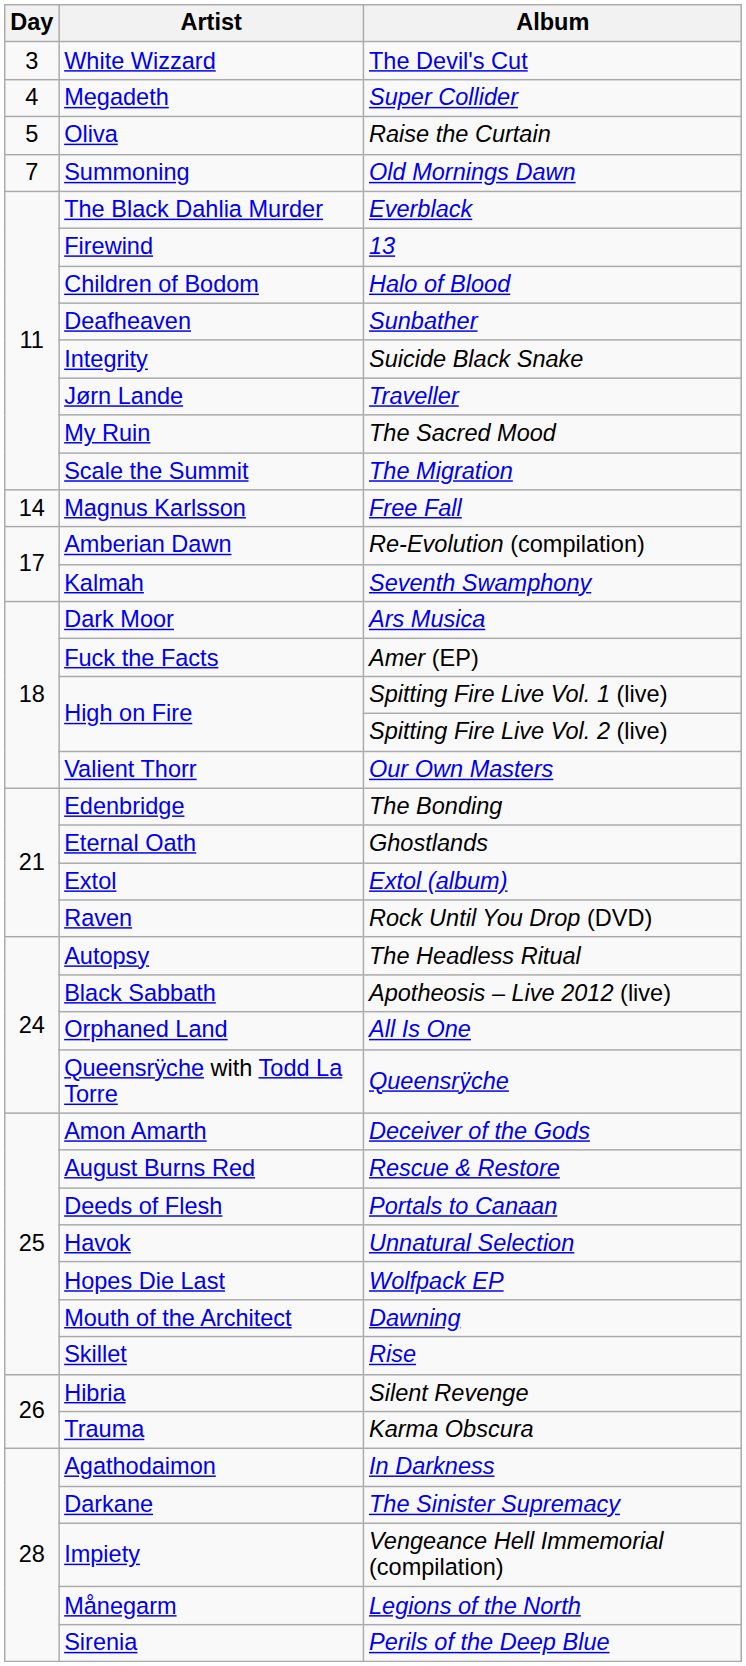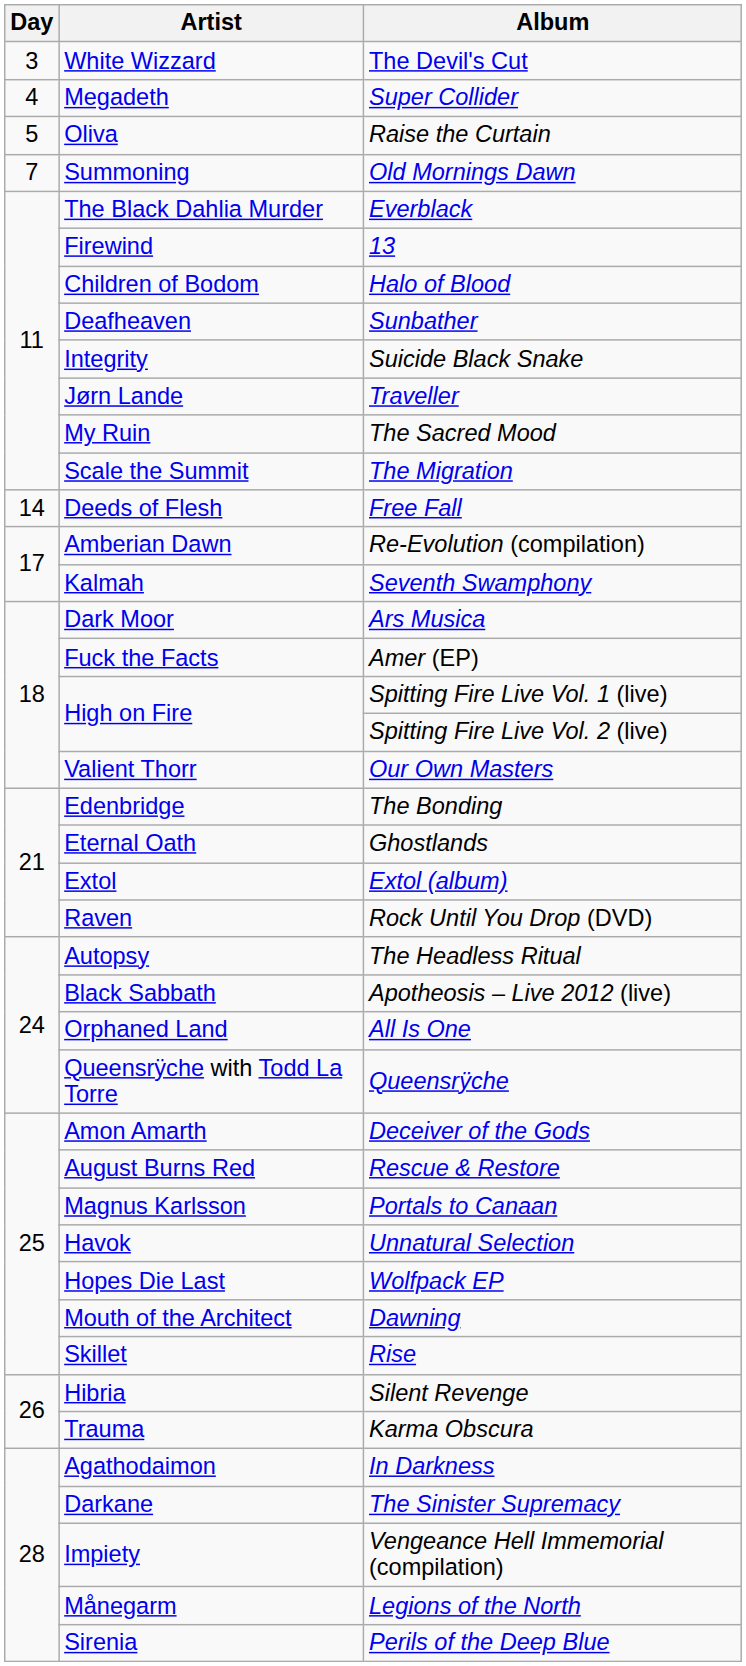(155, 508) Magnus Karlsson -> (143, 508) Deeds of Flesh
(143, 1205) Deeds of Flesh -> (155, 1205) Magnus Karlsson
